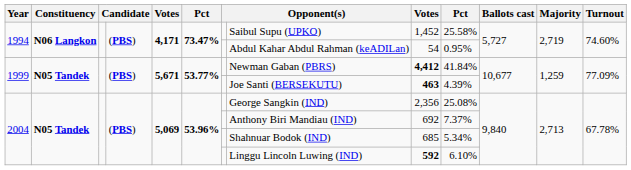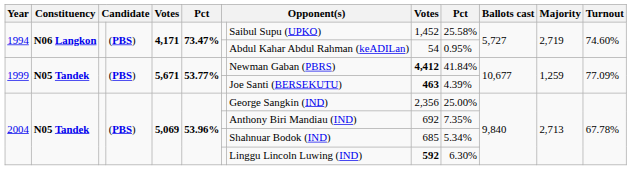(460, 102) 25.08% -> (460, 102) 25.00%
(458, 120) 7.37% -> (458, 120) 7.35%
(463, 155) 6.10% -> (463, 155) 6.30%
